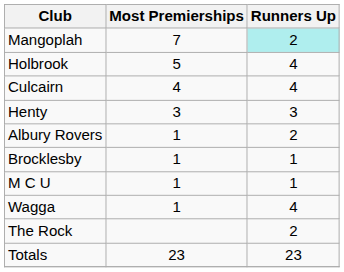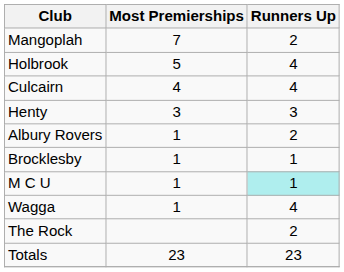(293, 40) paleturquoise background -> (293, 40) no background
(293, 183) no background -> (293, 183) paleturquoise background
